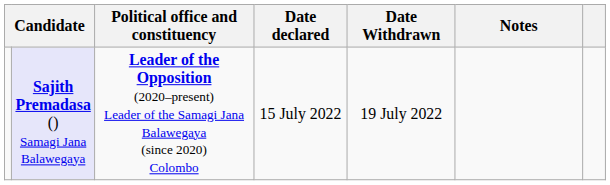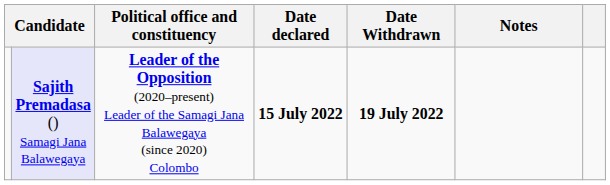(301, 113) normal -> (301, 113) bold
(401, 113) normal -> (401, 113) bold
